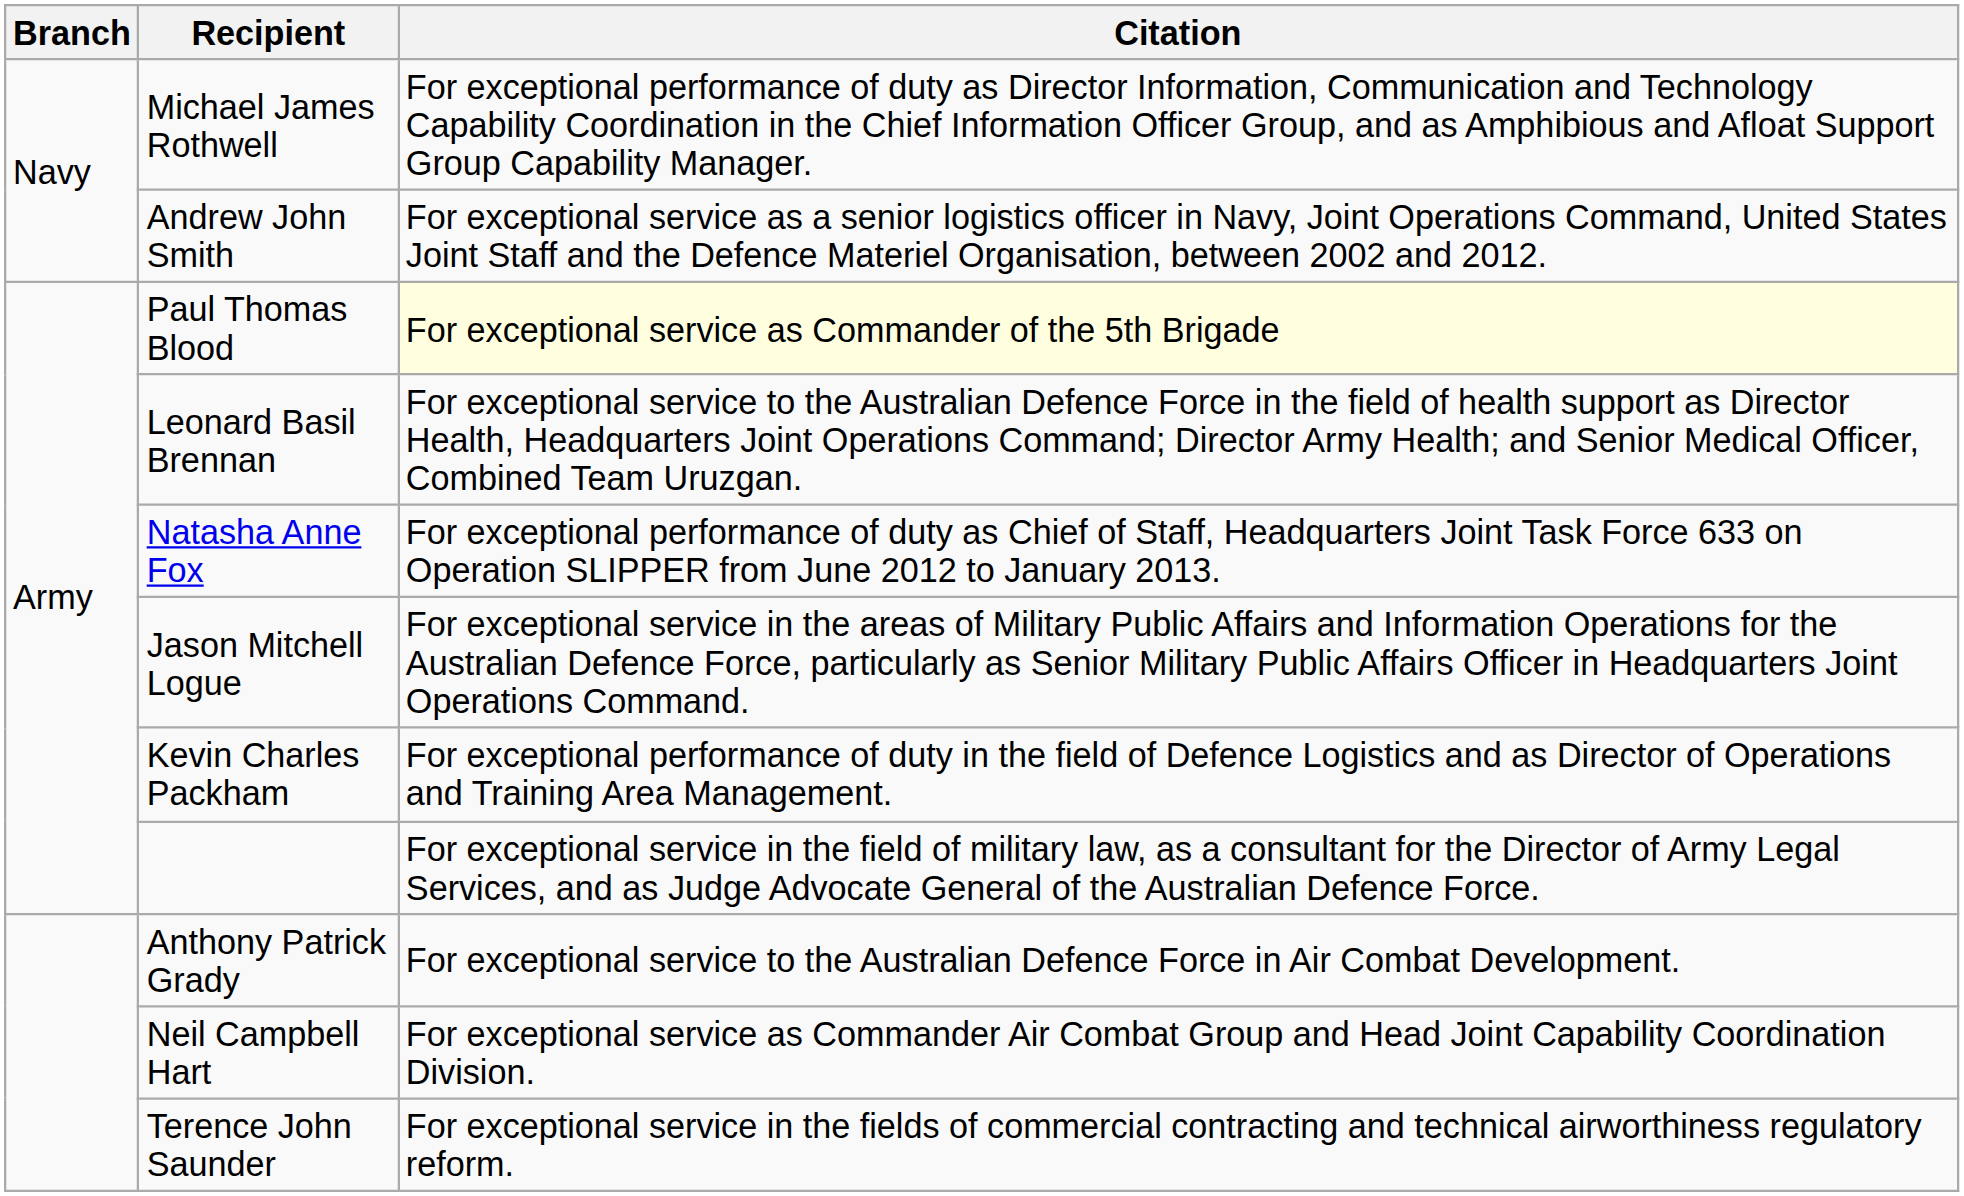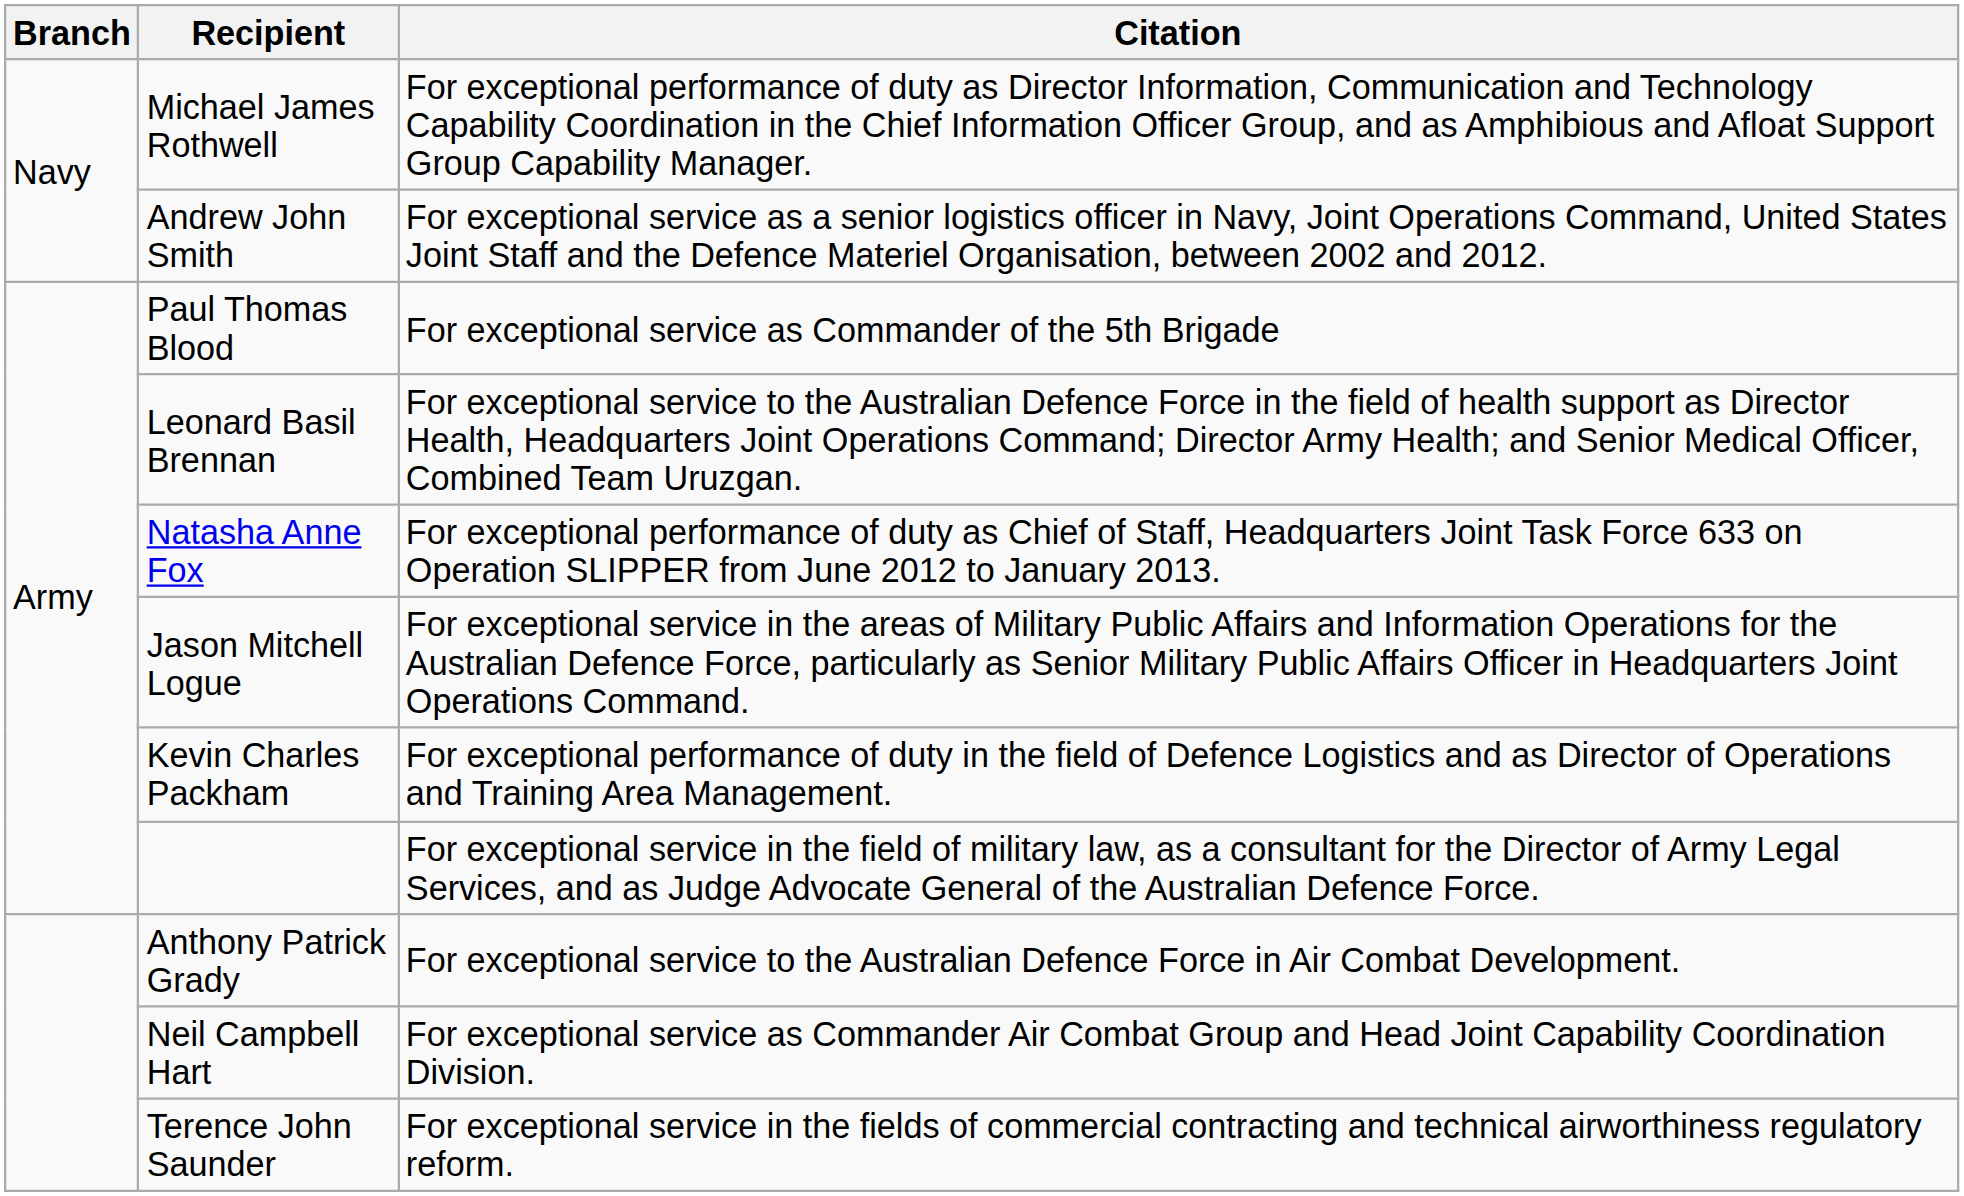(843, 329) lightyellow background -> (843, 329) no background
